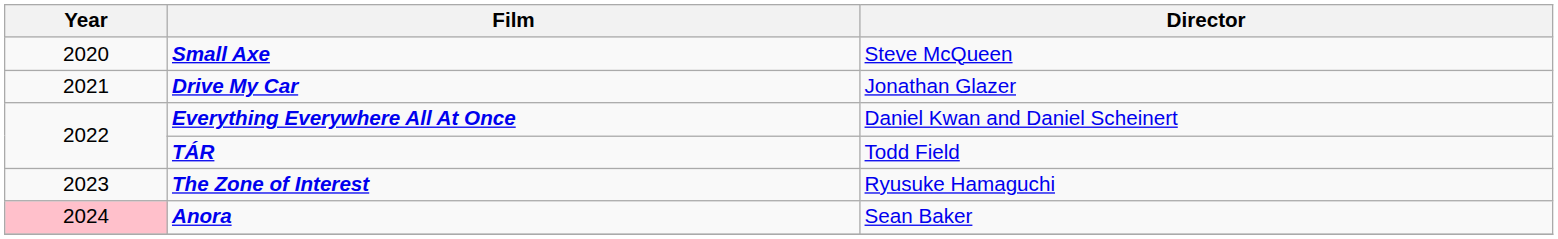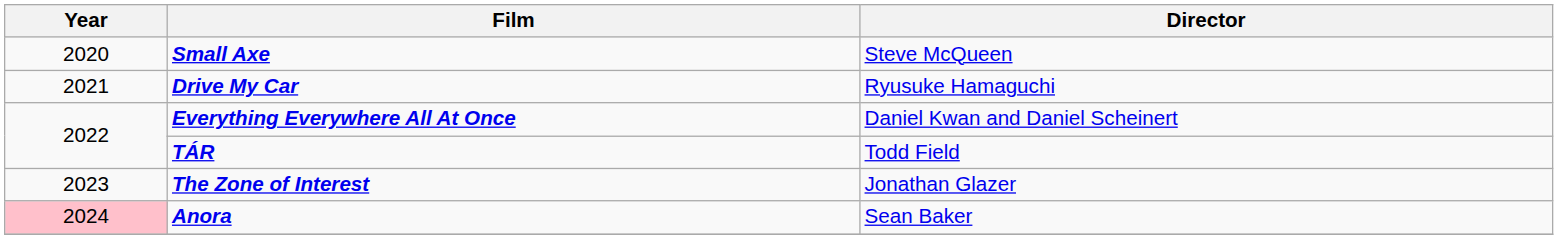(940, 86) Jonathan Glazer -> (960, 86) Ryusuke Hamaguchi
(960, 184) Ryusuke Hamaguchi -> (940, 184) Jonathan Glazer
